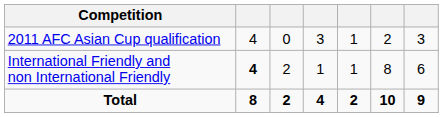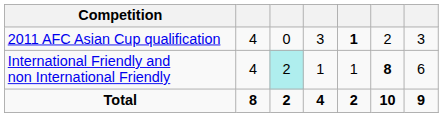(354, 38) normal -> (354, 38) bold
(253, 69) bold -> (253, 69) normal
(287, 69) no background -> (287, 69) paleturquoise background
(387, 69) normal -> (387, 69) bold
